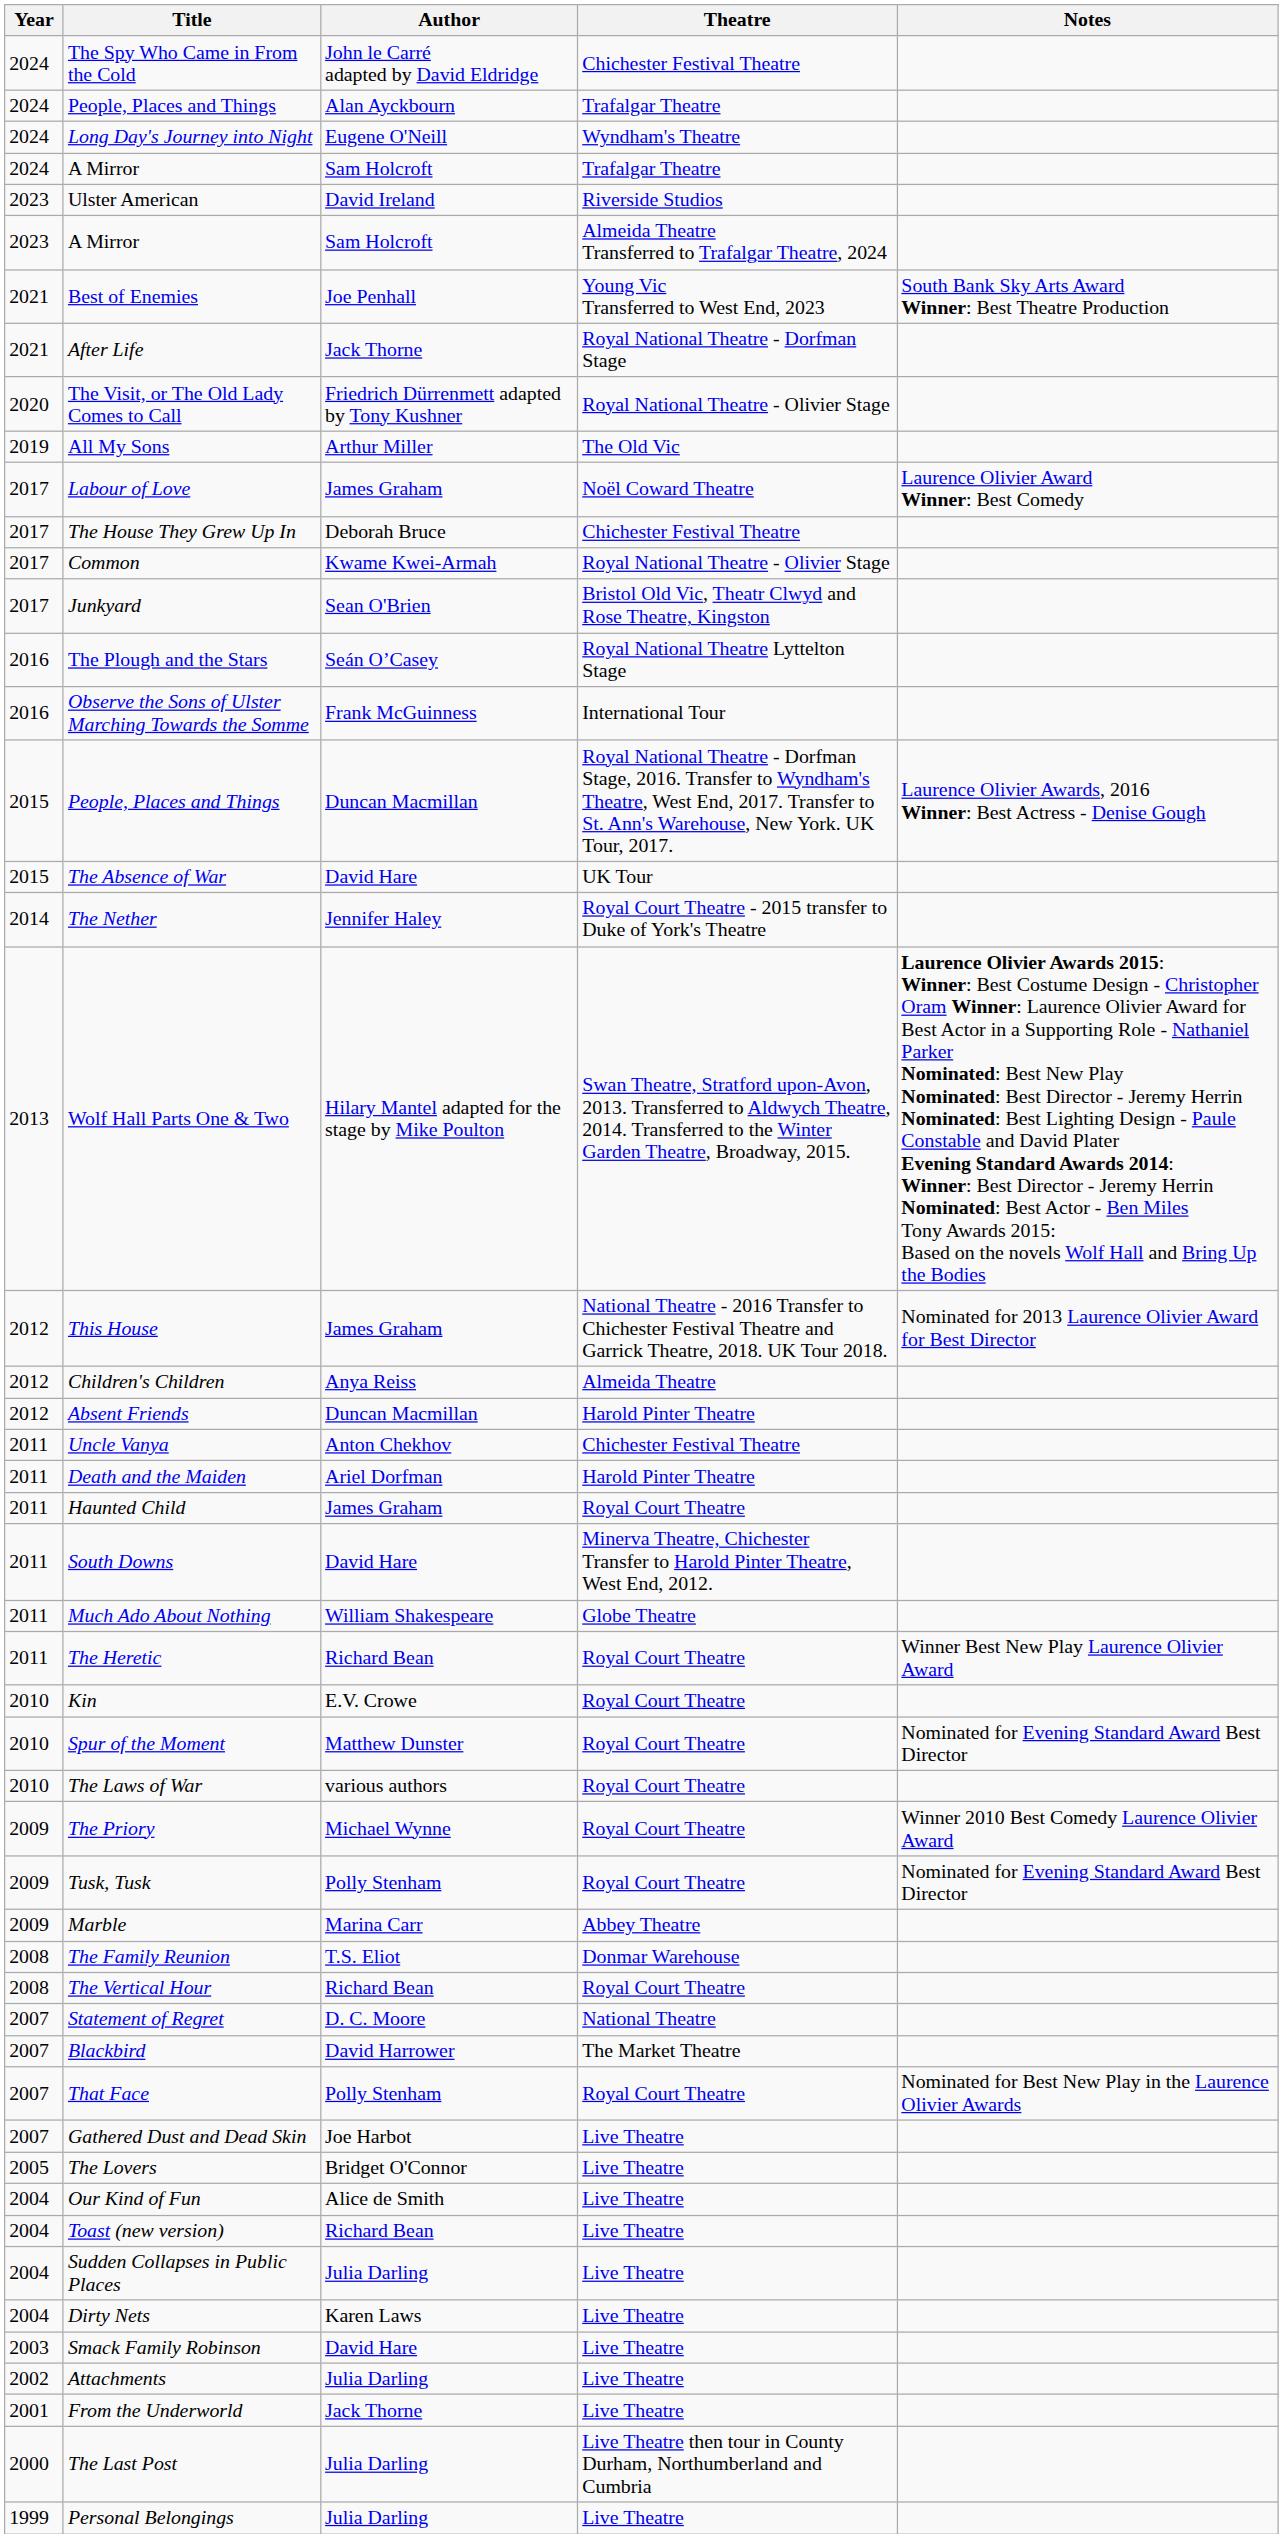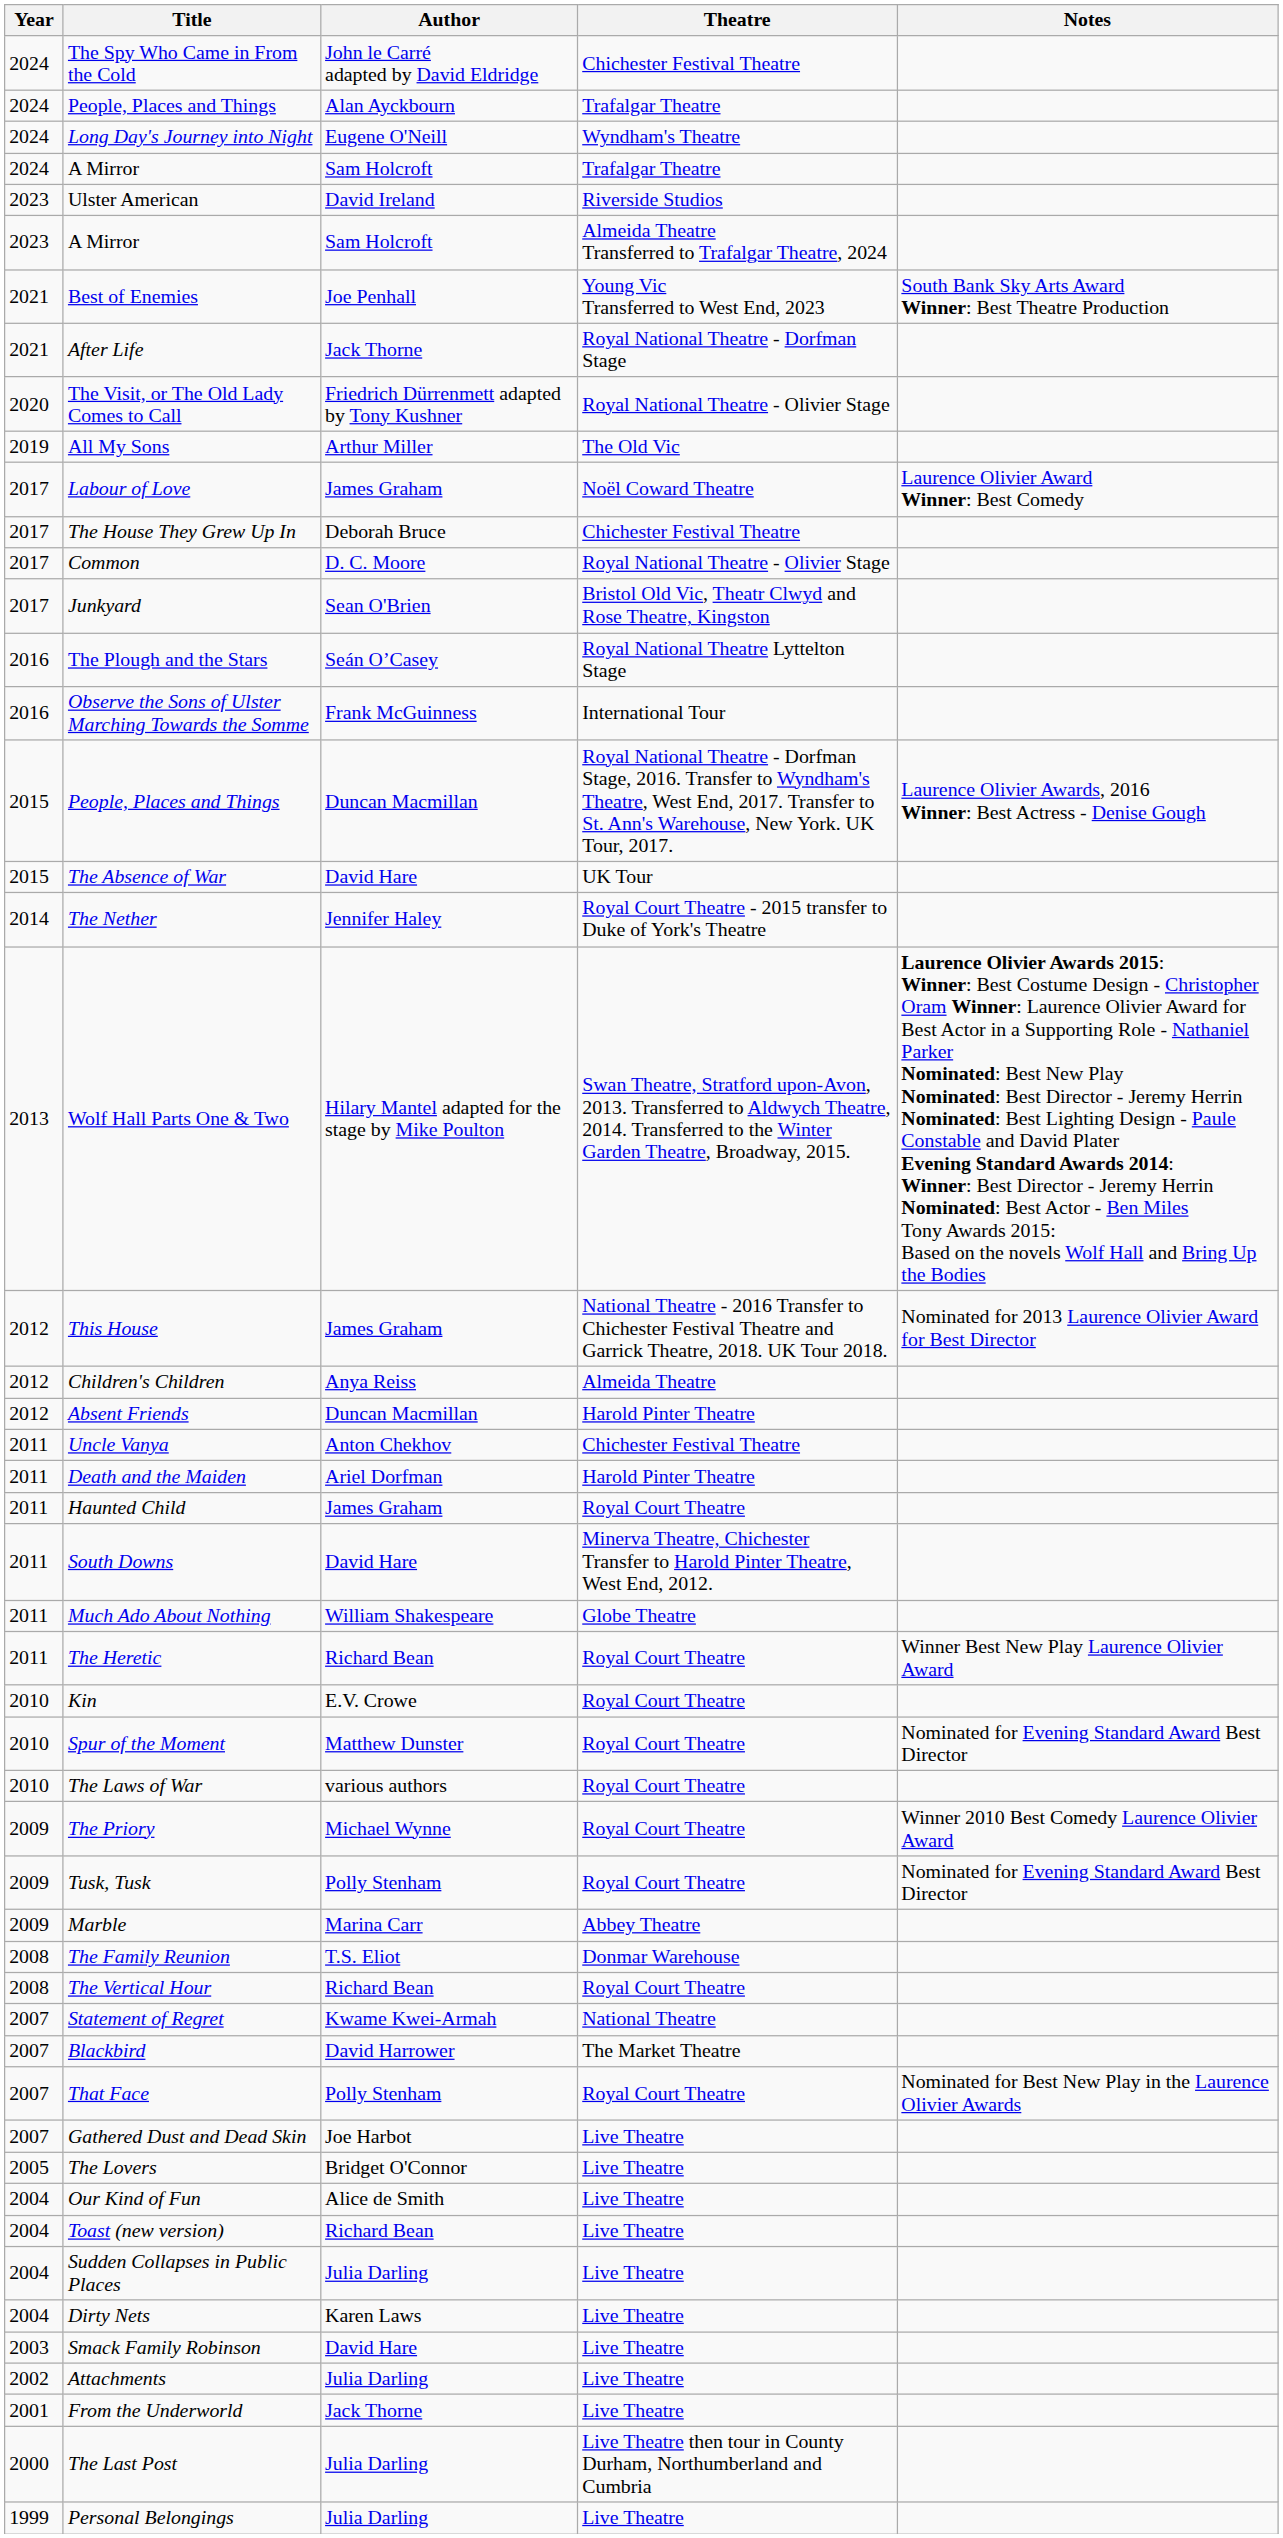(411, 563) Kwame Kwei-Armah -> (375, 563) D. C. Moore
(375, 2019) D. C. Moore -> (411, 2019) Kwame Kwei-Armah
